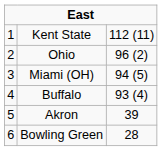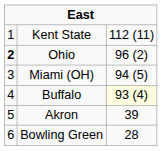(11, 55) normal -> (11, 55) bold
(132, 95) no background -> (132, 95) lightyellow background
